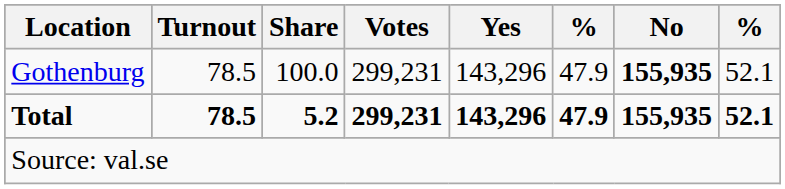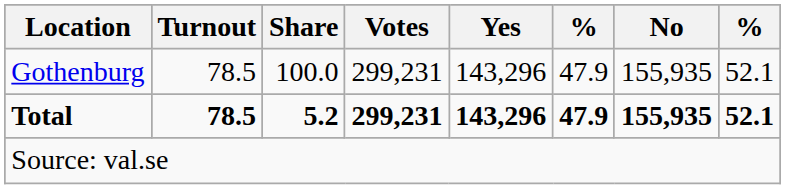(667, 71) bold -> (667, 71) normal
